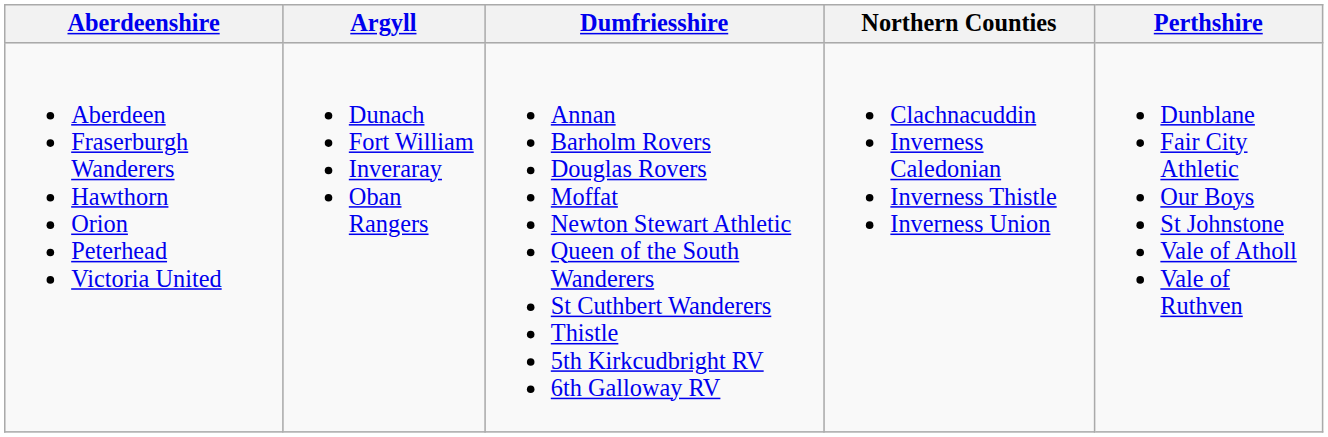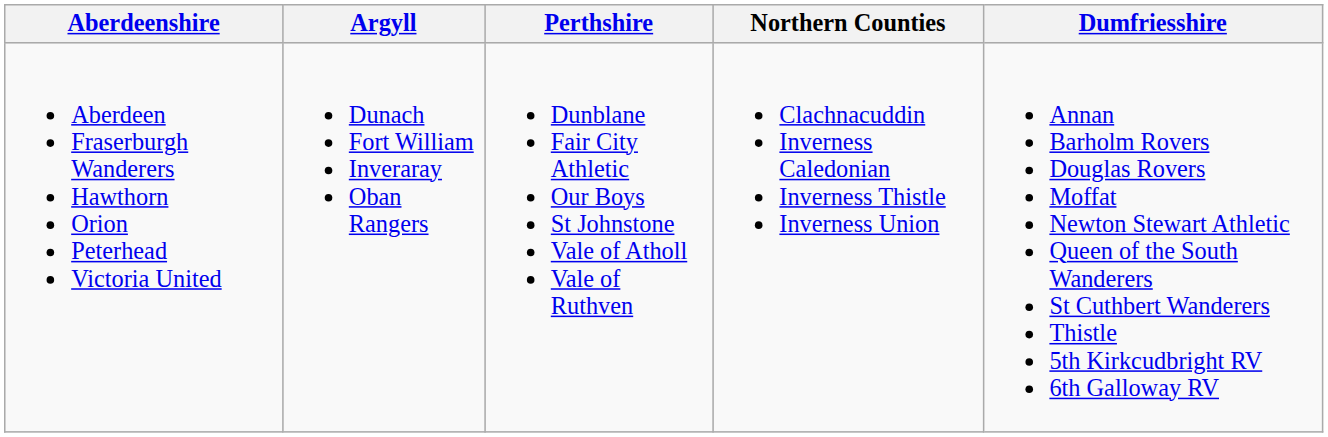columns swapped: (654, 23) <-> (1208, 23)
